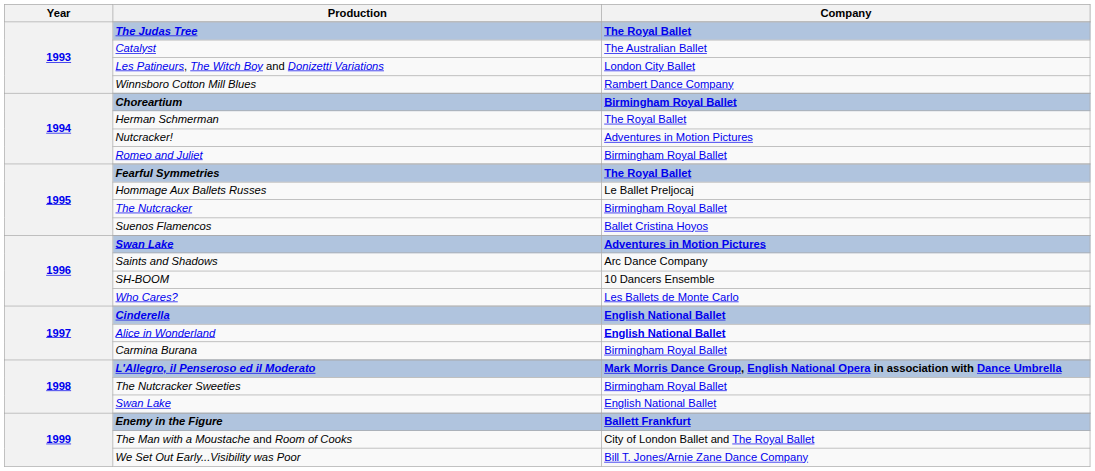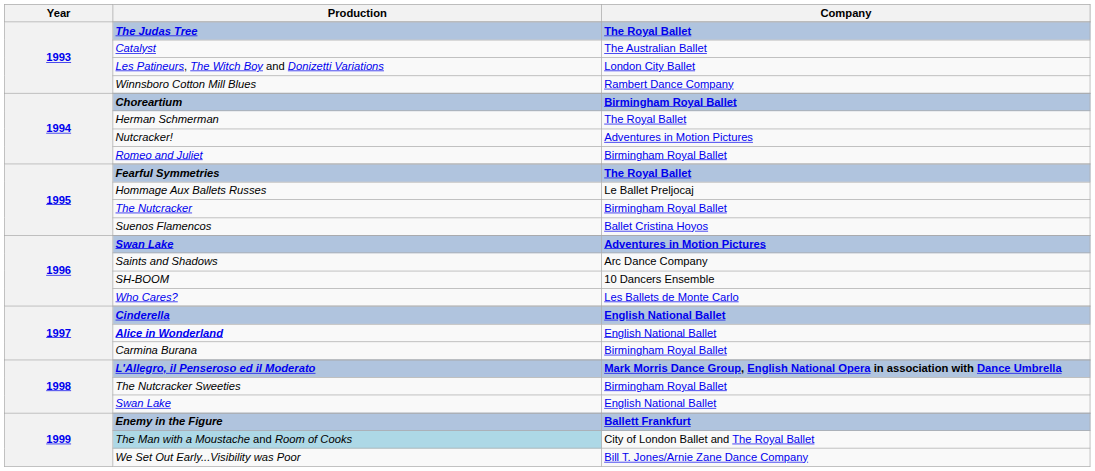(165, 333) normal -> (169, 333) bold
(665, 333) bold -> (660, 333) normal
(234, 439) no background -> (234, 439) lightblue background
